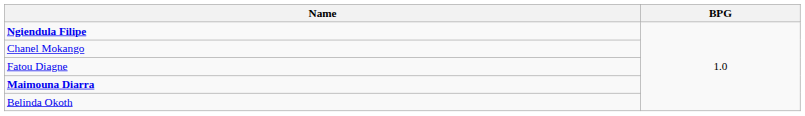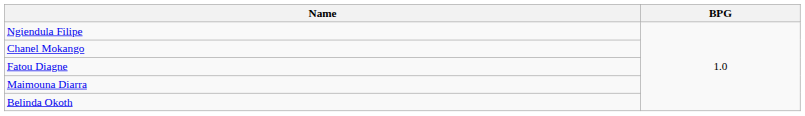(47, 31) bold -> (45, 31) normal
(51, 84) bold -> (47, 84) normal
